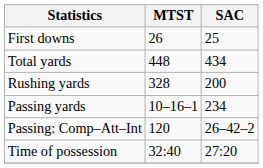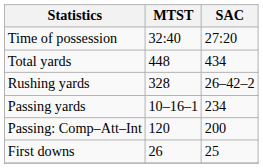rows swapped: (41, 38) <-> (62, 151)
(215, 83) 200 -> (230, 83) 26–42–2
(230, 128) 26–42–2 -> (215, 128) 200
